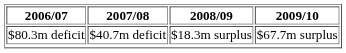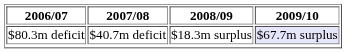(297, 35) no background -> (297, 35) lavender background
